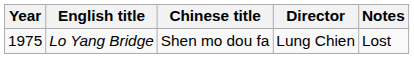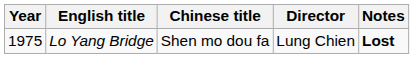(377, 41) normal -> (378, 41) bold
